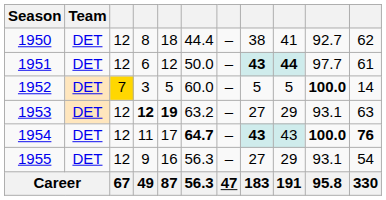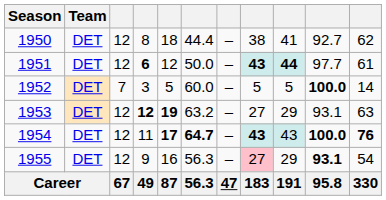(145, 64) normal -> (145, 64) bold
(122, 87) gold background -> (122, 87) no background
(169, 135) normal -> (169, 135) bold
(257, 159) no background -> (257, 159) pink background
(327, 159) normal -> (327, 159) bold
